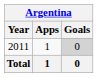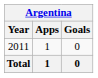(77, 47) lightgrey background -> (77, 47) no background
